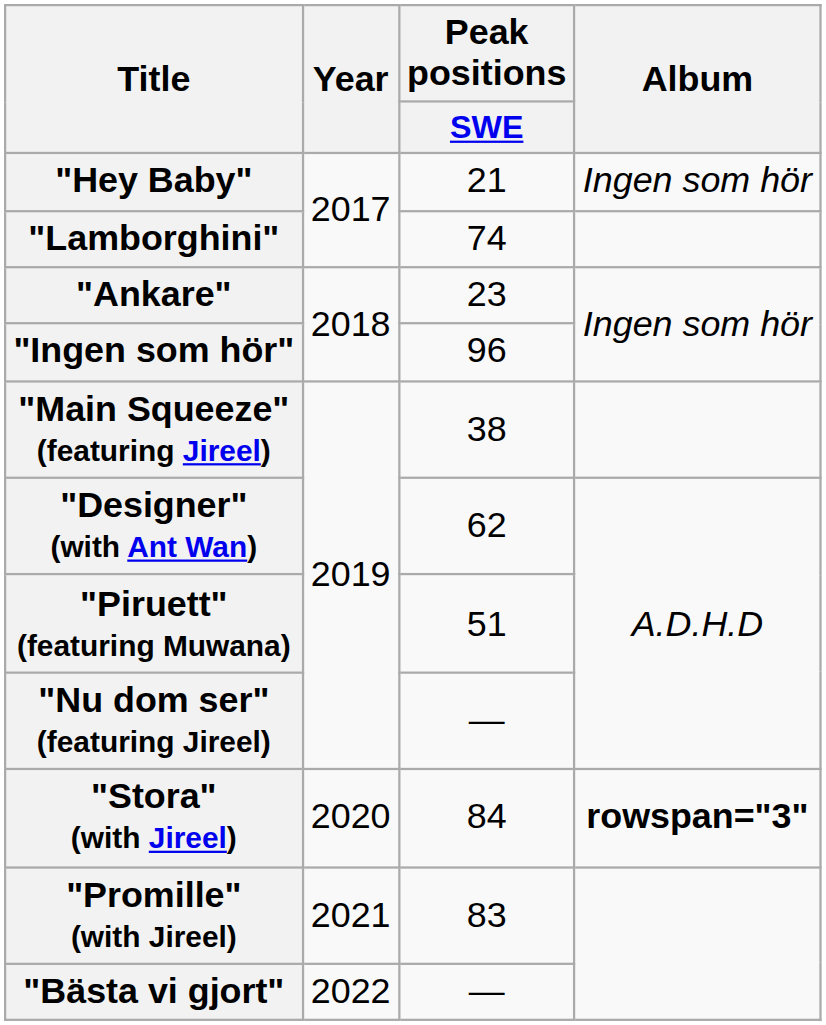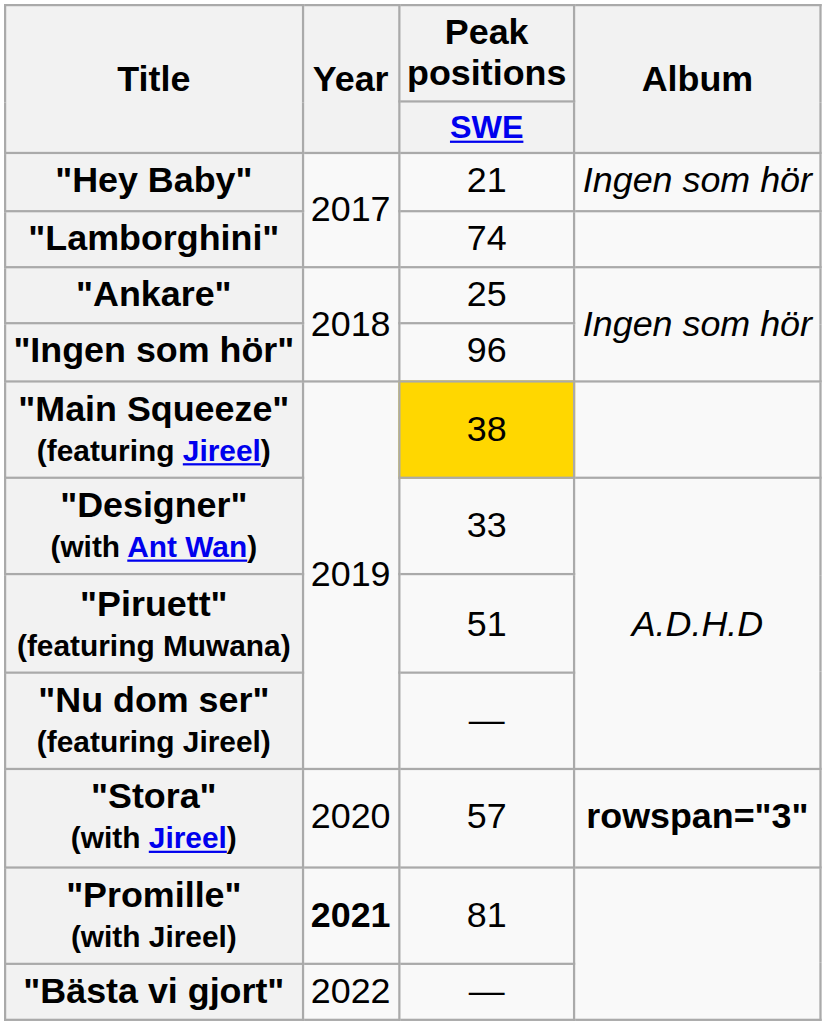(487, 294) 23 -> (487, 294) 25
(487, 428) no background -> (487, 428) gold background
(487, 525) 62 -> (487, 525) 33
(487, 817) 84 -> (487, 817) 57
(351, 914) normal -> (351, 914) bold
(487, 914) 83 -> (487, 914) 81
